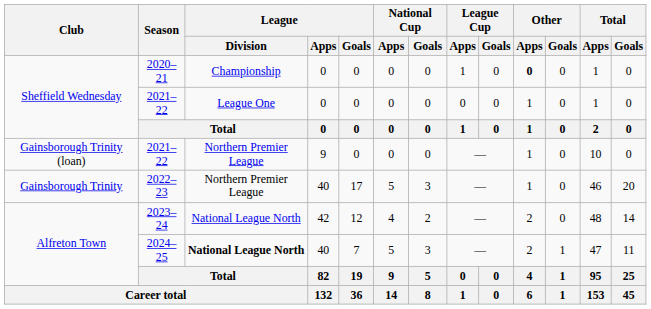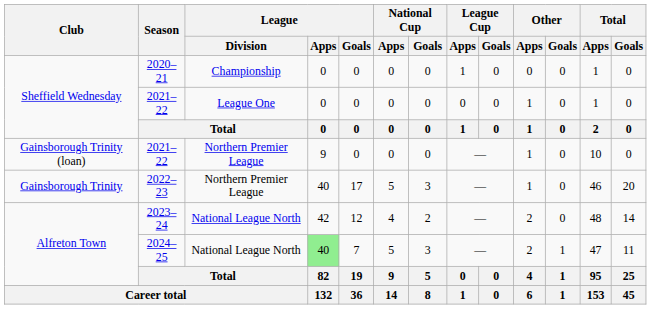(529, 71) bold -> (529, 71) normal
(246, 250) bold -> (246, 250) normal
(323, 250) no background -> (323, 250) lightgreen background
